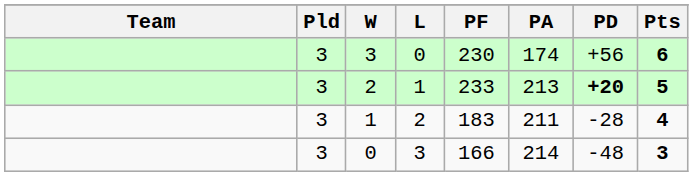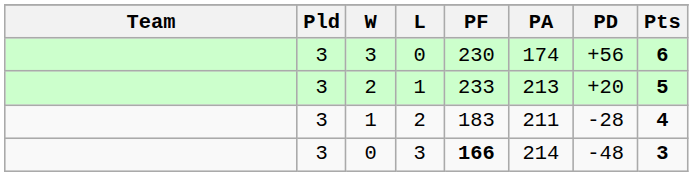(606, 88) bold -> (606, 88) normal
(476, 154) normal -> (476, 154) bold
